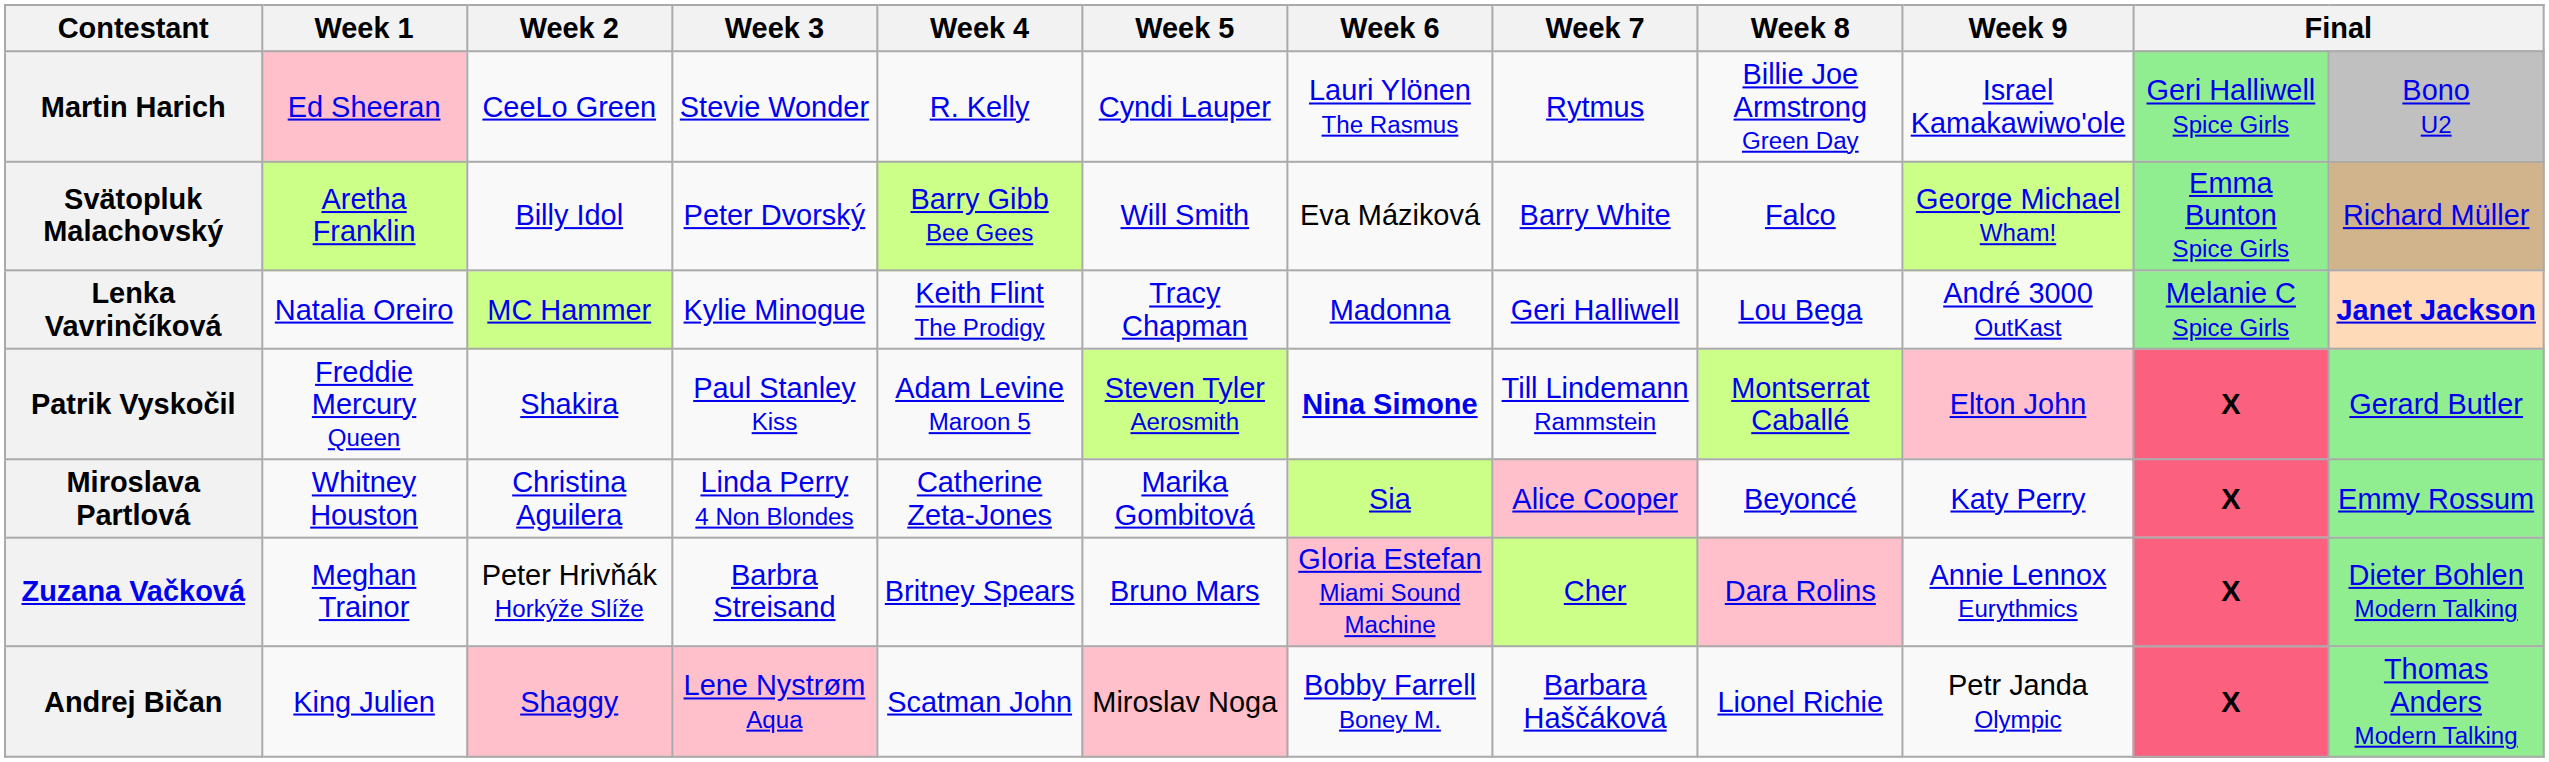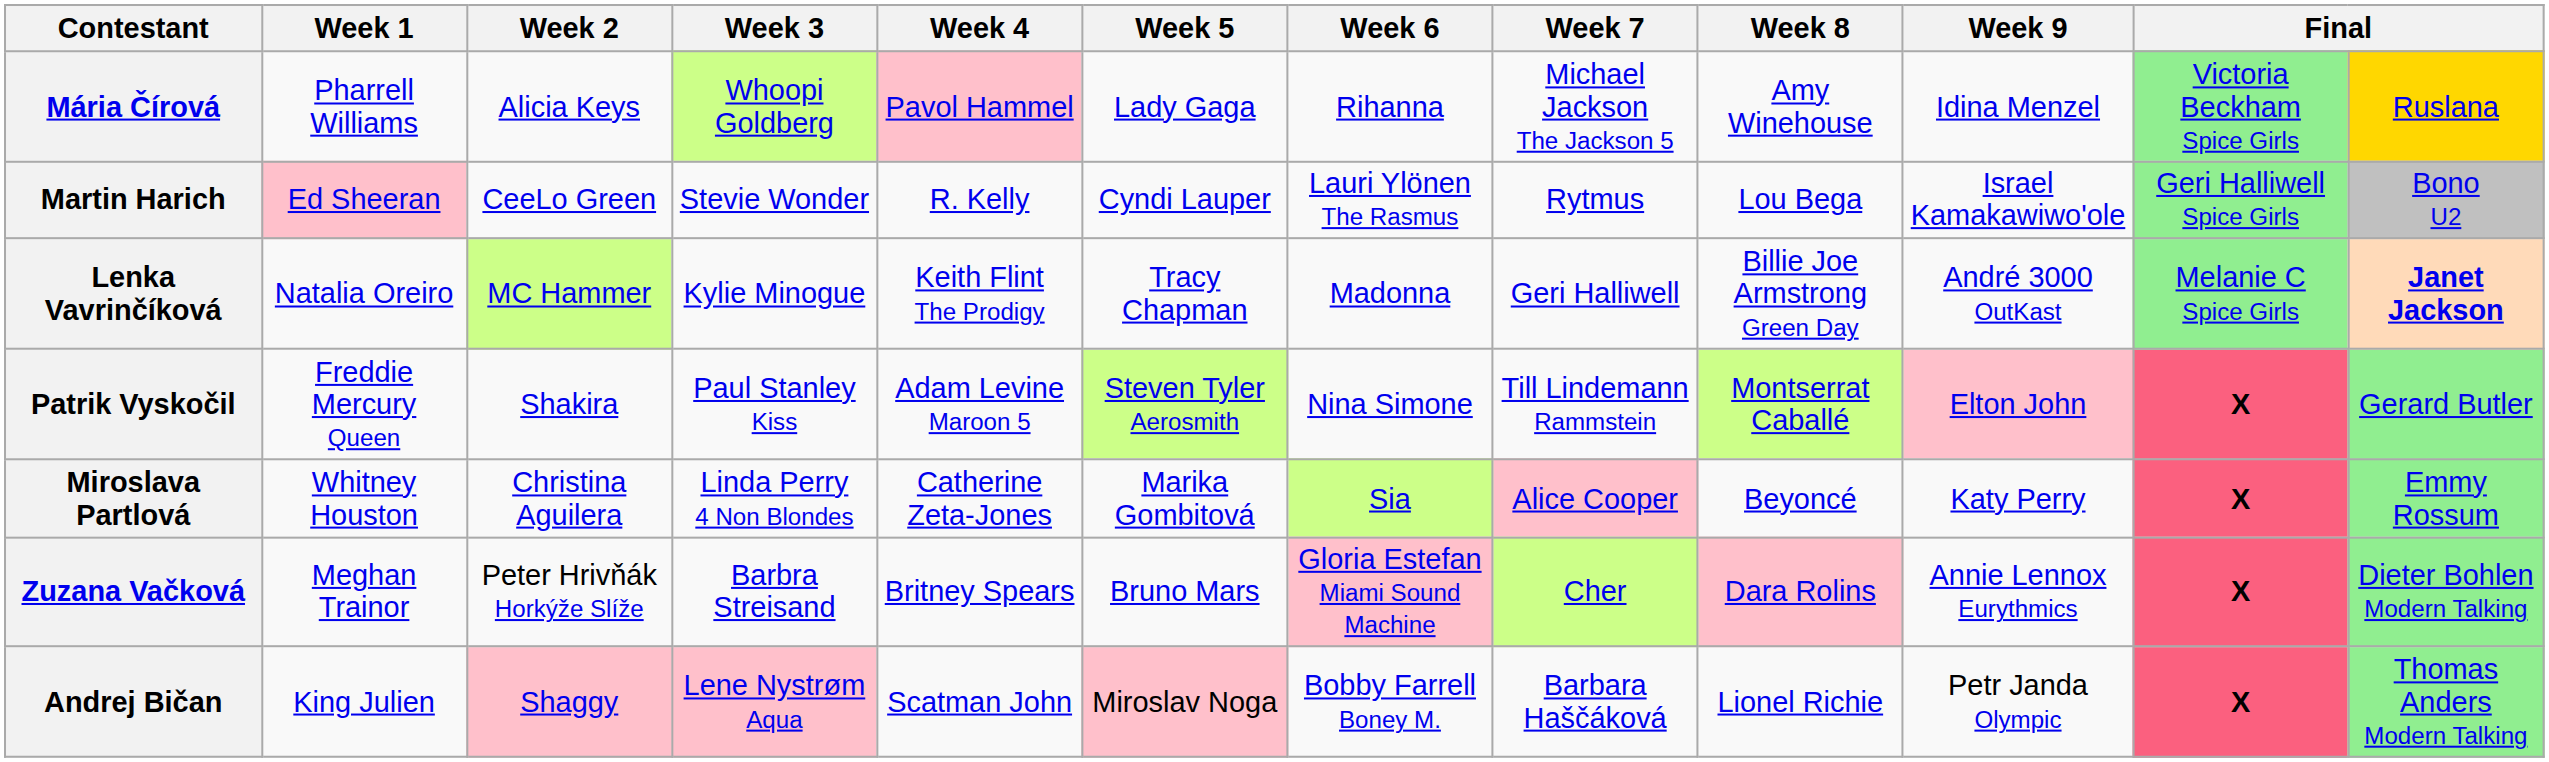+ row: (133, 106)
(1800, 106) Billie Joe Armstrong Green Day -> (1800, 200) Lou Bega
- row: (133, 216)
(1800, 310) Lou Bega -> (1800, 294) Billie Joe Armstrong Green Day
(1390, 404) bold -> (1390, 404) normal
